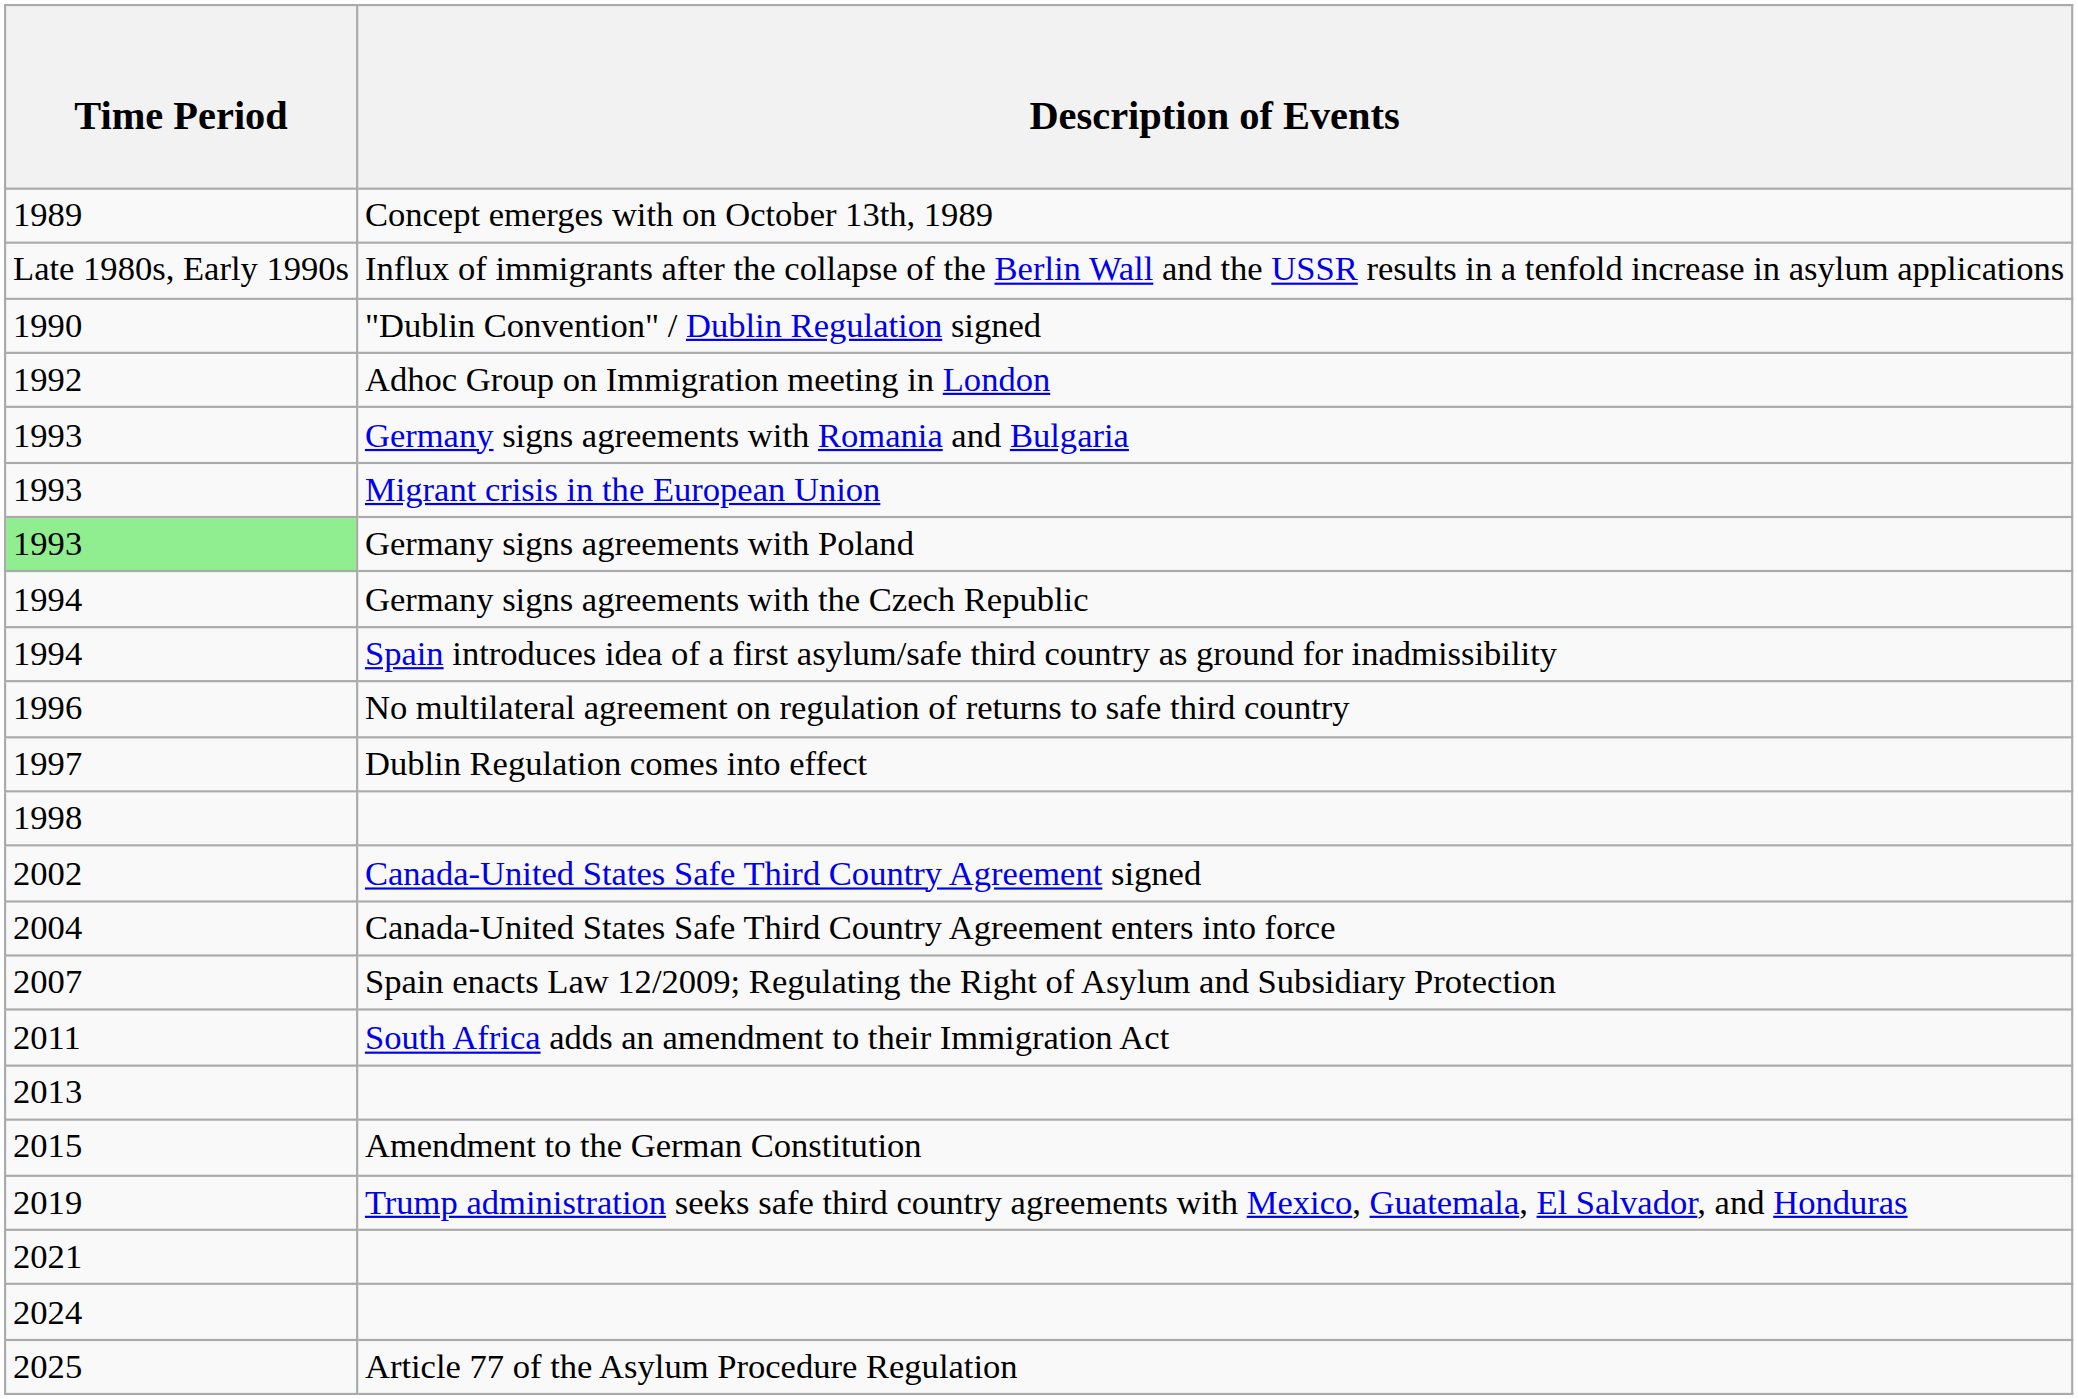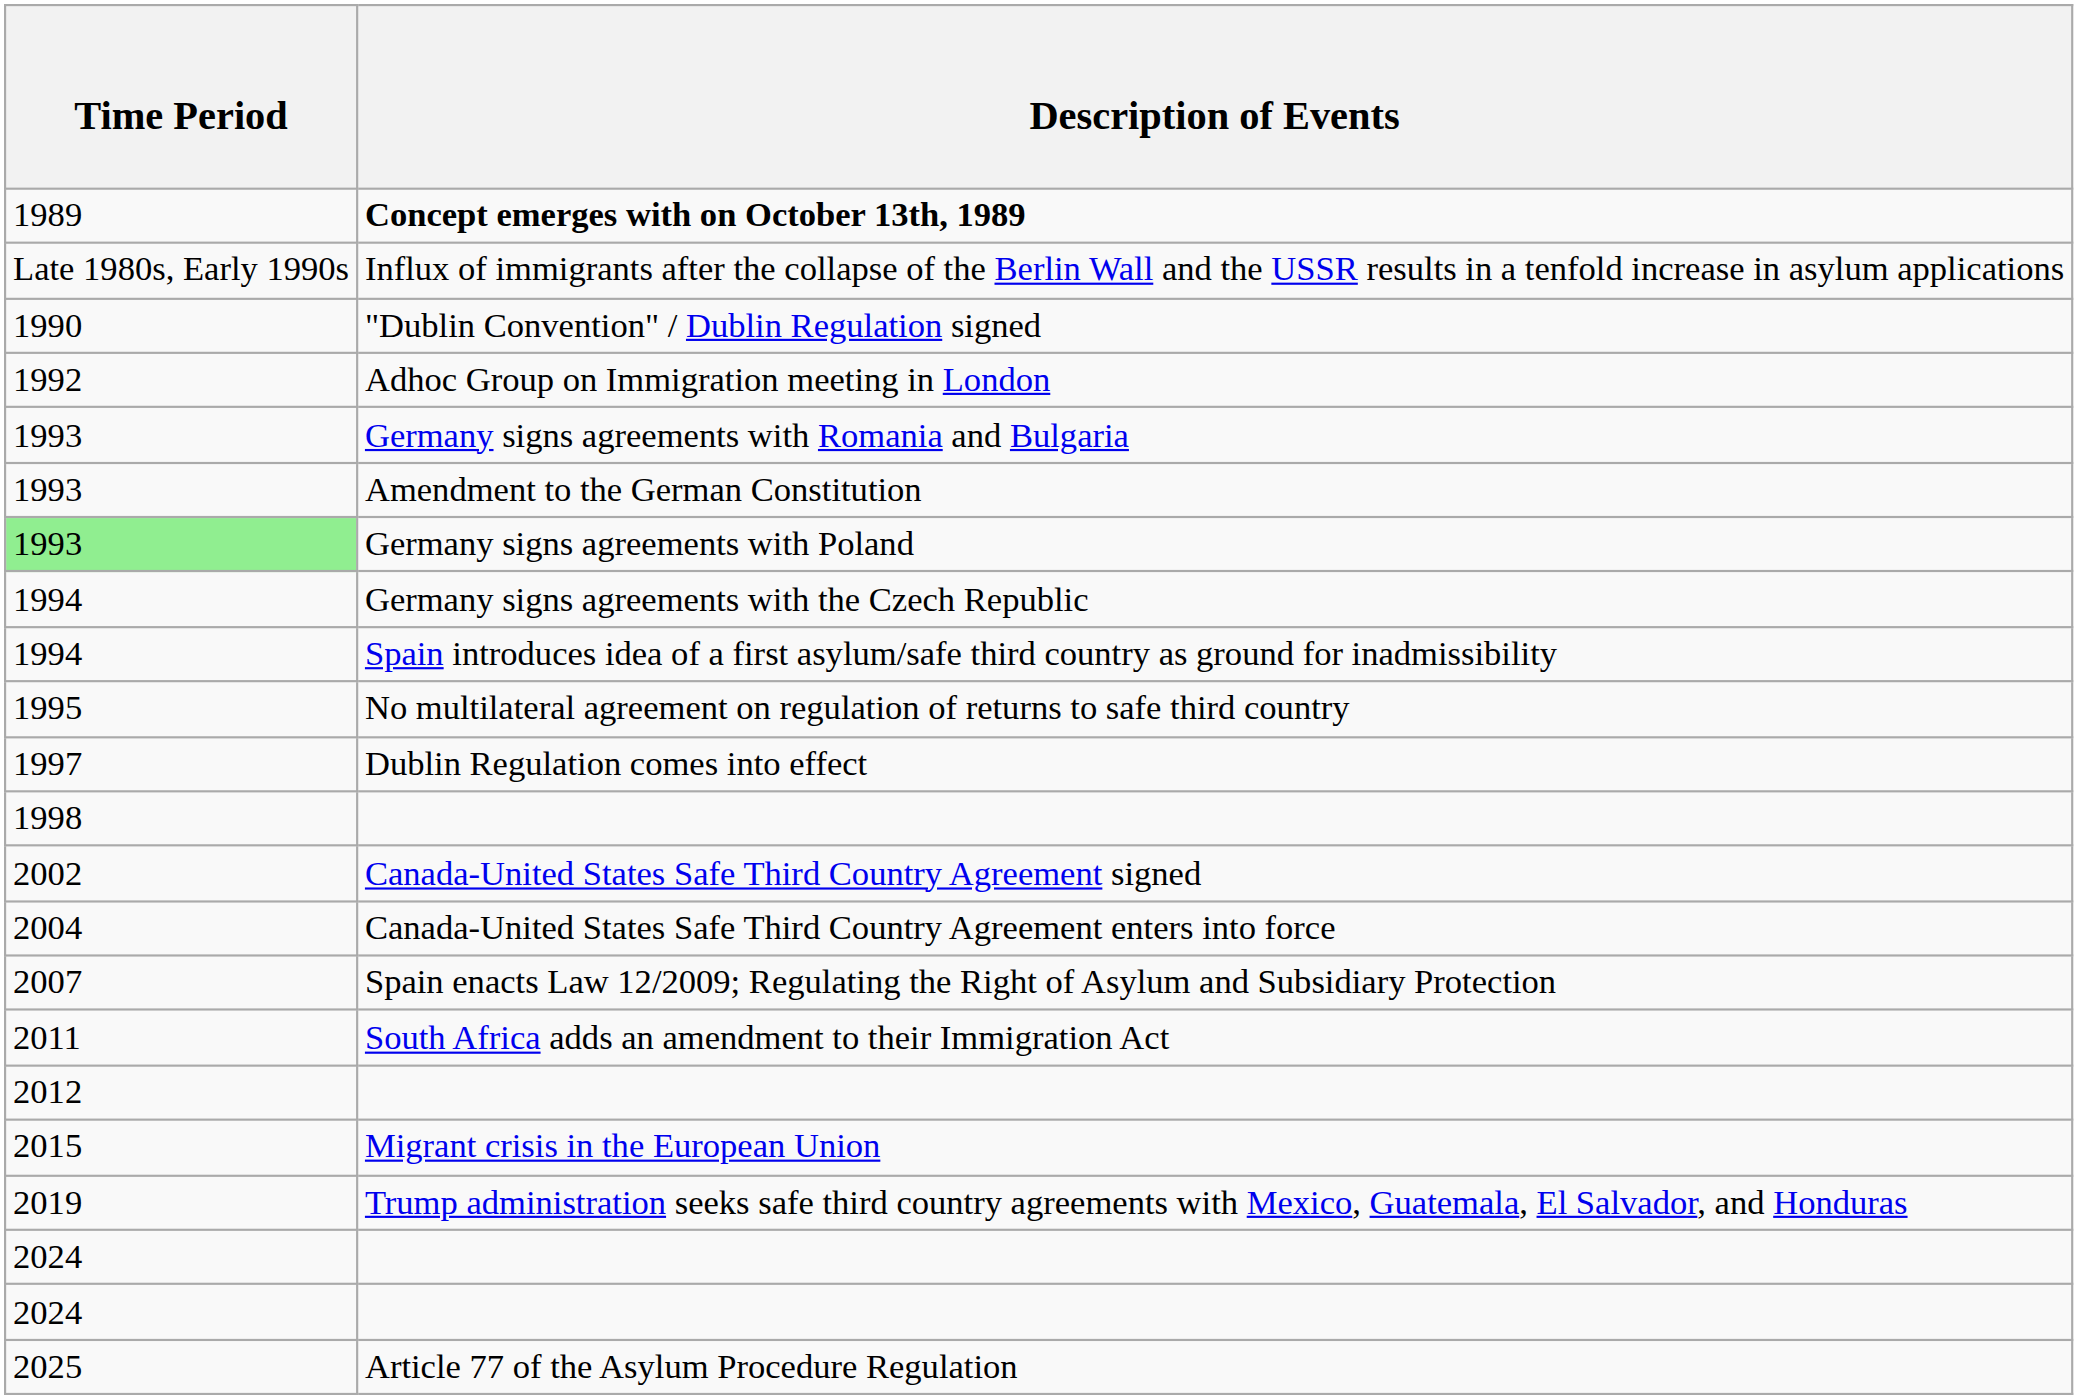(679, 215) normal -> (695, 215) bold
(623, 489) Migrant crisis in the European Union -> (643, 489) Amendment to the German Constitution
(48, 708) 1996 -> (48, 708) 1995
(48, 1092) 2013 -> (48, 1092) 2012
(643, 1146) Amendment to the German Constitution -> (623, 1146) Migrant crisis in the European Union
(48, 1256) 2021 -> (48, 1256) 2024
